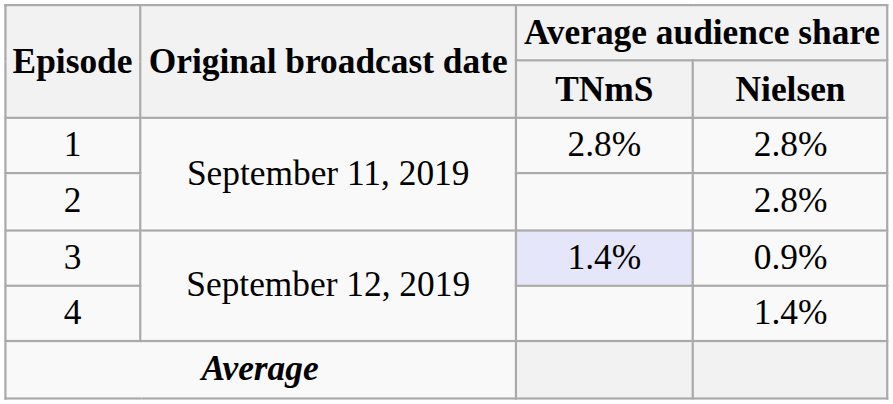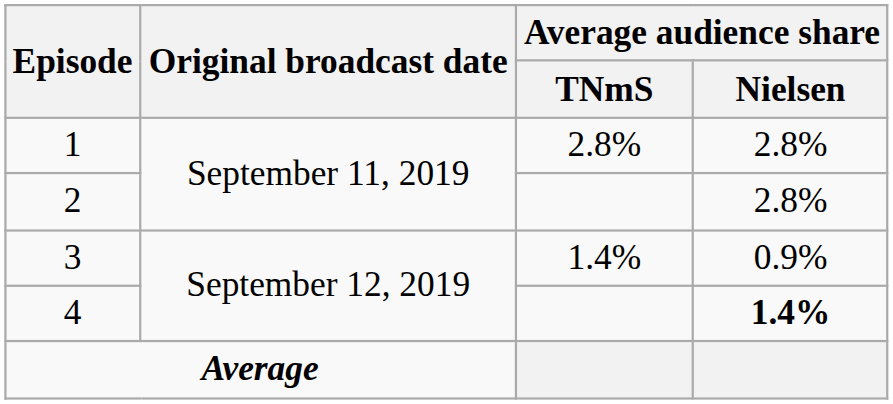(604, 256) lavender background -> (604, 256) no background
(791, 312) normal -> (791, 312) bold
